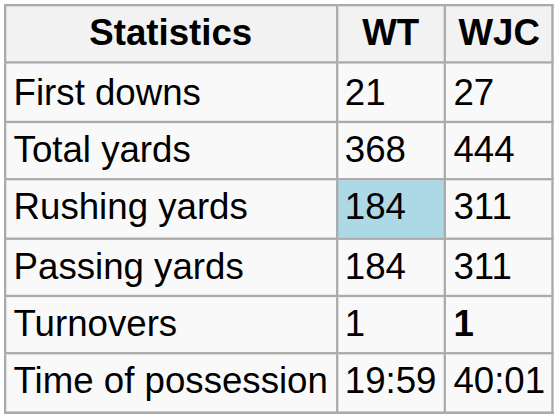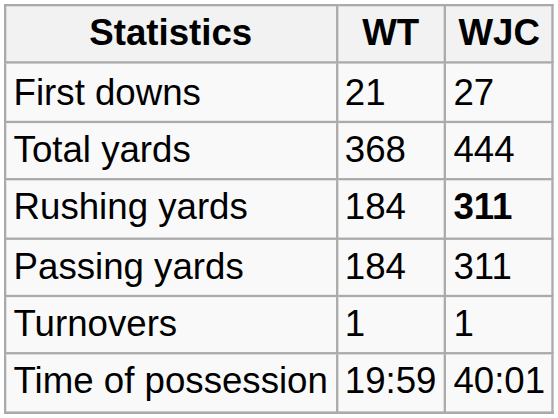(375, 207) lightblue background -> (375, 207) no background
(483, 207) normal -> (483, 207) bold
(464, 324) bold -> (464, 324) normal
